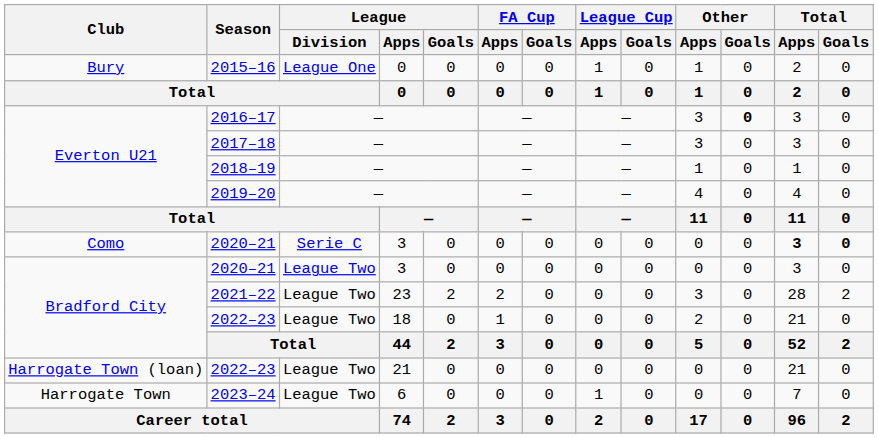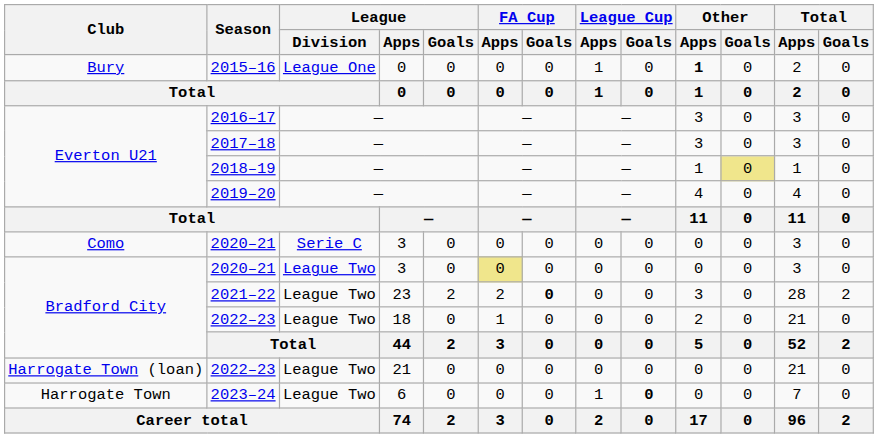(699, 68) normal -> (699, 68) bold
(748, 118) bold -> (748, 118) normal
(748, 168) no background -> (748, 168) khaki background
(797, 244) bold -> (797, 244) normal
(846, 244) bold -> (846, 244) normal
(500, 269) no background -> (500, 269) khaki background
(549, 295) normal -> (549, 295) bold
(649, 395) normal -> (649, 395) bold
